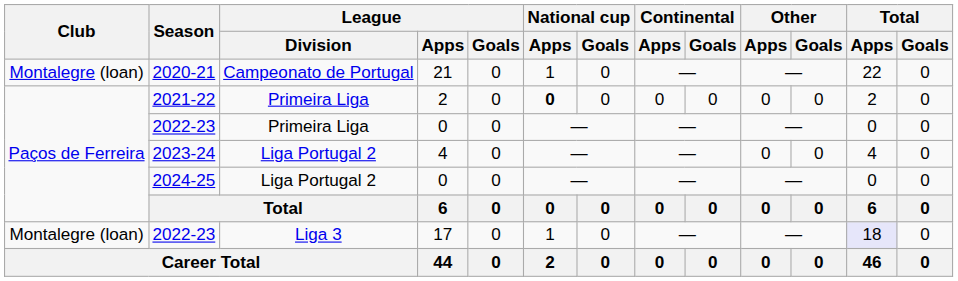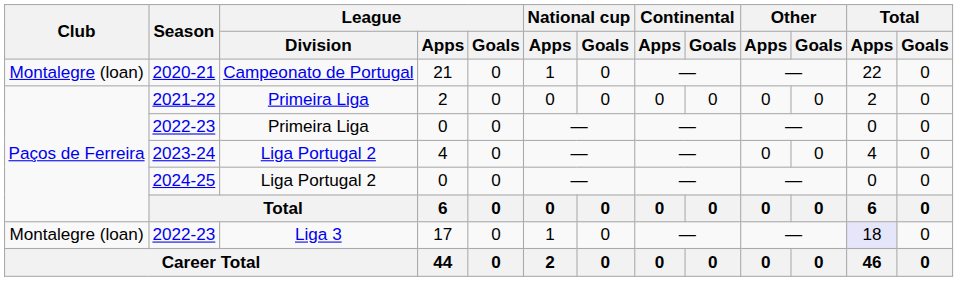(550, 99) bold -> (550, 99) normal
